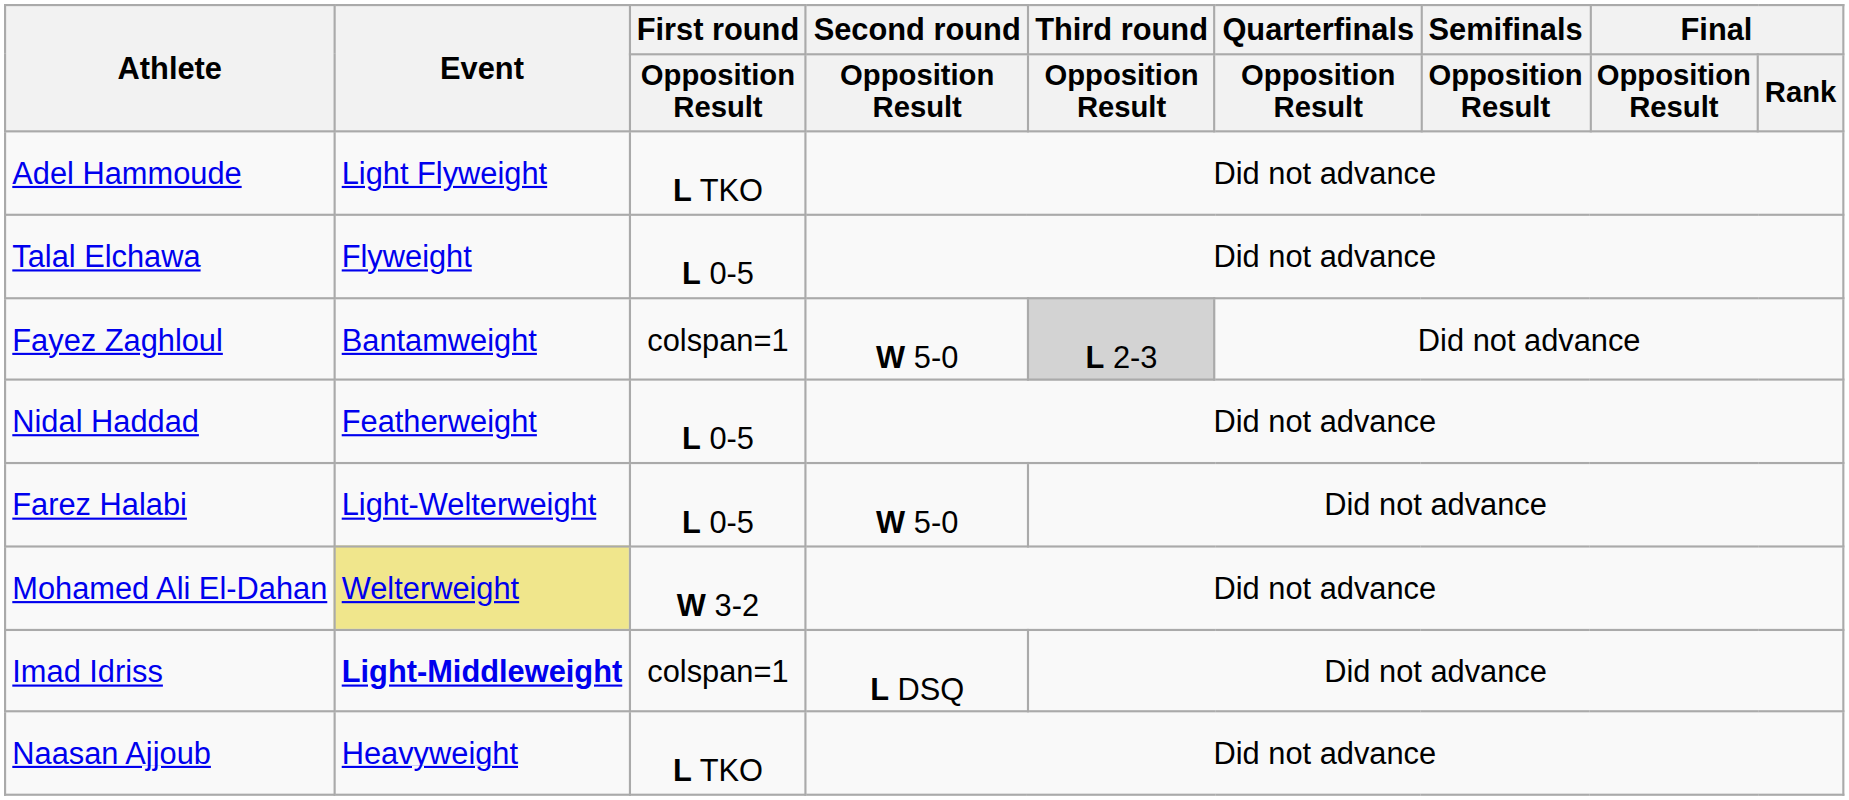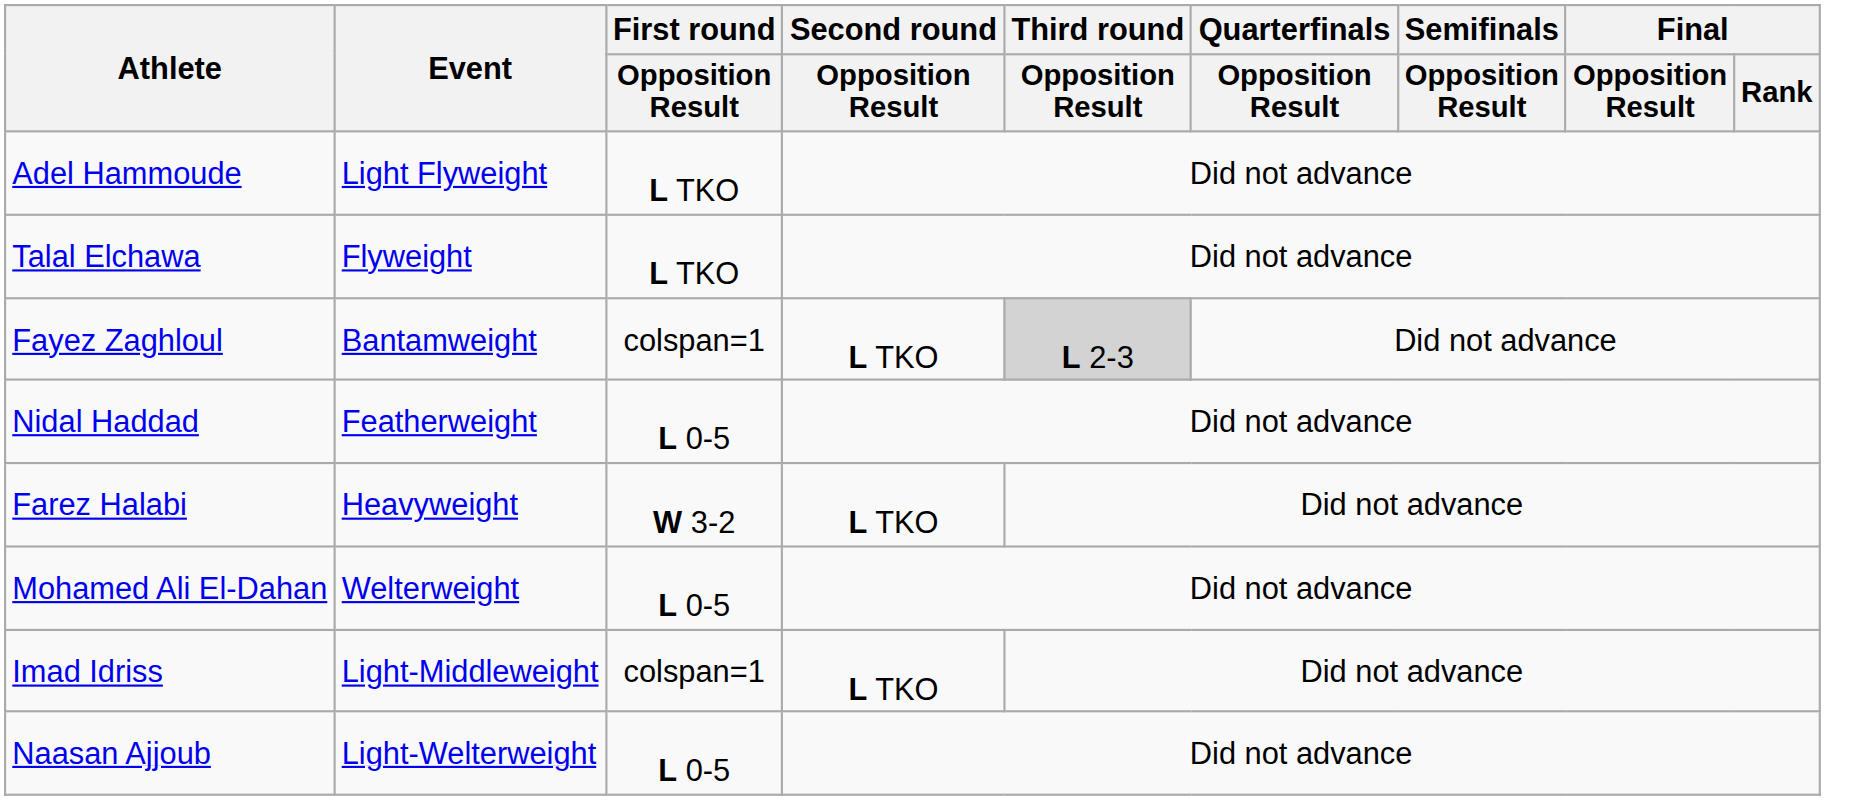(718, 274) L 0-5 -> (694, 274) L TKO
(917, 357) W 5-0 -> (893, 357) L TKO
(469, 505) Light-Welterweight -> (430, 505) Heavyweight
(718, 522) L 0-5 -> (694, 522) W 3-2
(917, 522) W 5-0 -> (893, 522) L TKO
(430, 588) khaki background -> (430, 588) no background
(718, 605) W 3-2 -> (694, 605) L 0-5
(482, 671) bold -> (470, 671) normal
(917, 688) L DSQ -> (893, 688) L TKO
(430, 754) Heavyweight -> (469, 754) Light-Welterweight
(718, 771) L TKO -> (694, 771) L 0-5
